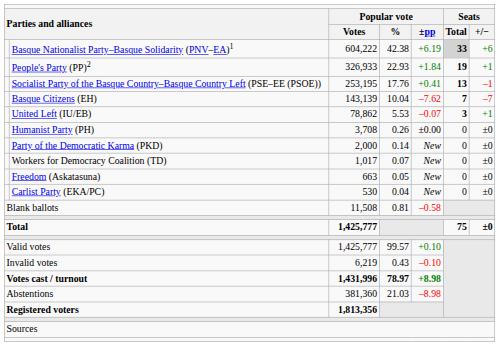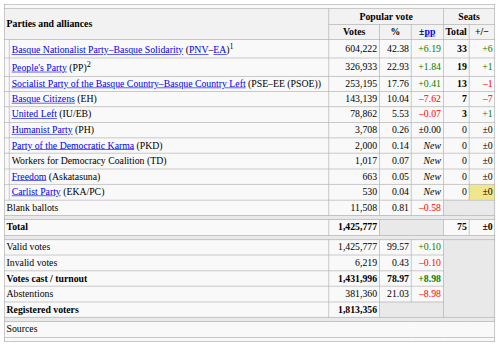(462, 49) lightgrey background -> (462, 49) no background
(488, 192) no background -> (488, 192) khaki background
